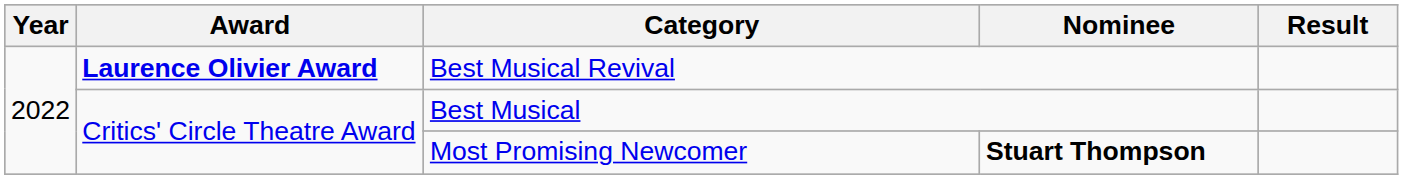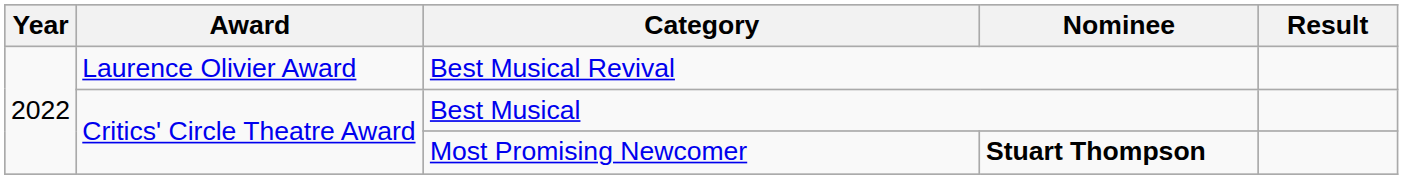(230, 67) bold -> (219, 67) normal
